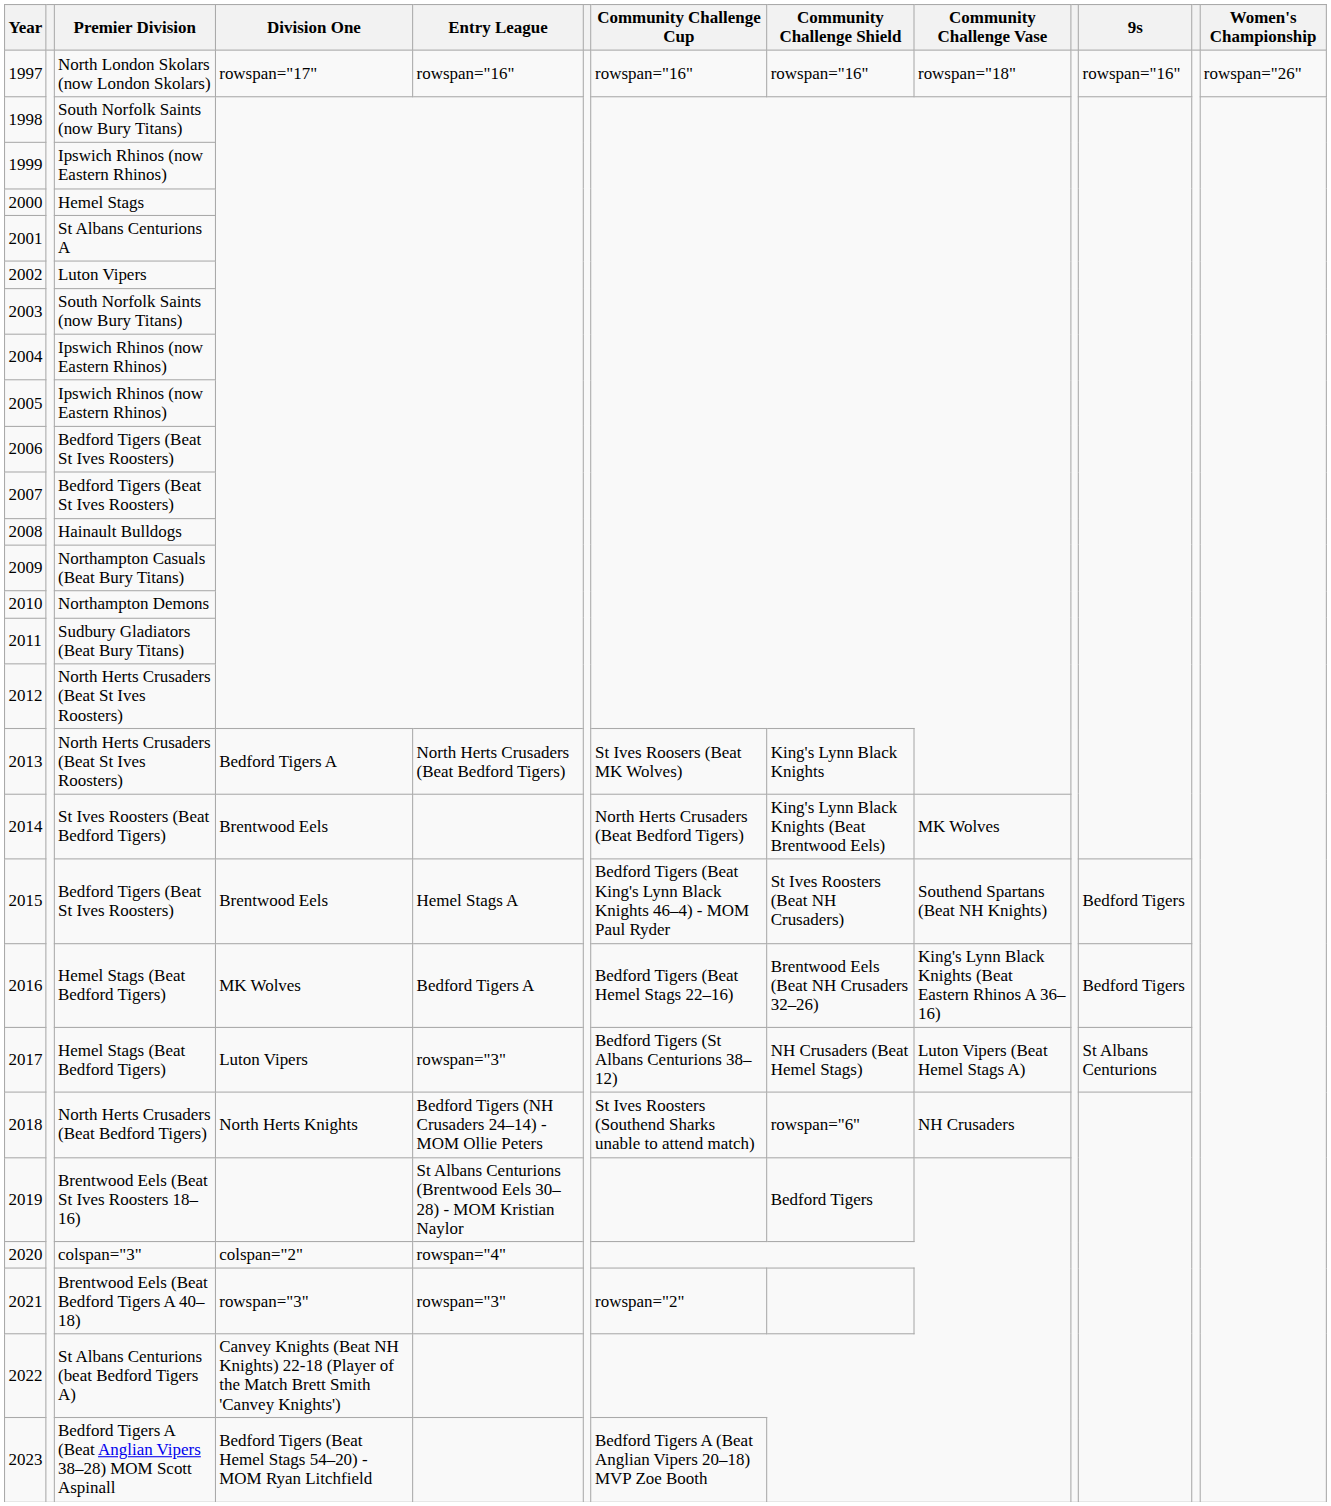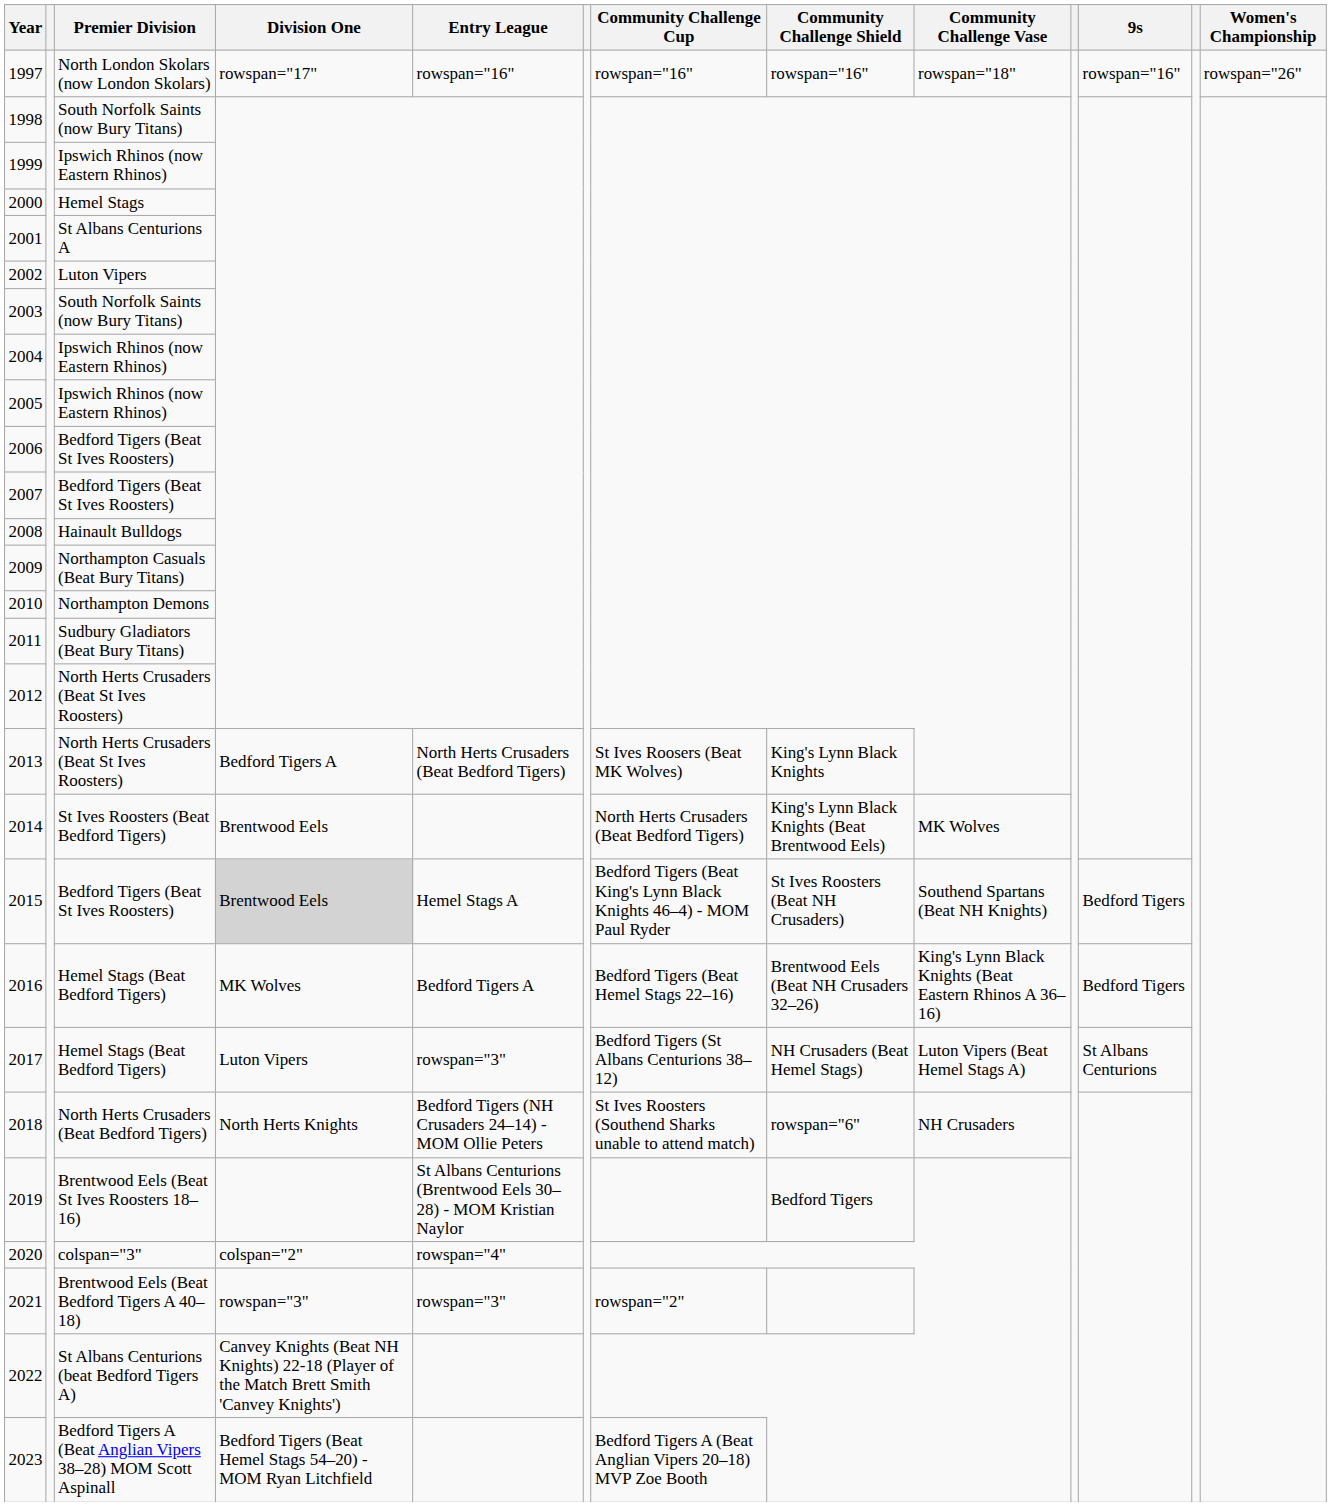(274, 901) no background -> (274, 901) lightgrey background
